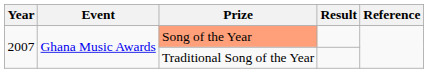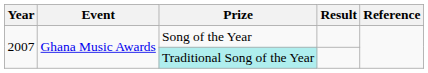(207, 36) lightsalmon background -> (207, 36) no background
(238, 57) no background -> (238, 57) paleturquoise background
